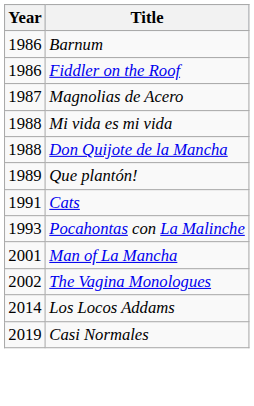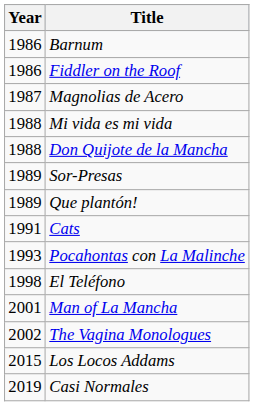+ row: (86, 176)
+ row: (87, 281)
(25, 307) 2014 -> (25, 360) 2015
